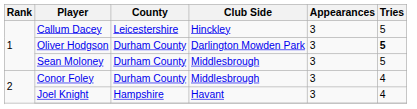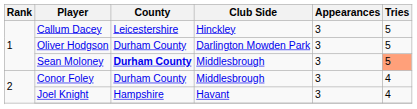(383, 45) bold -> (388, 45) normal
(150, 62) normal -> (152, 62) bold
(383, 62) no background -> (388, 62) lightsalmon background
